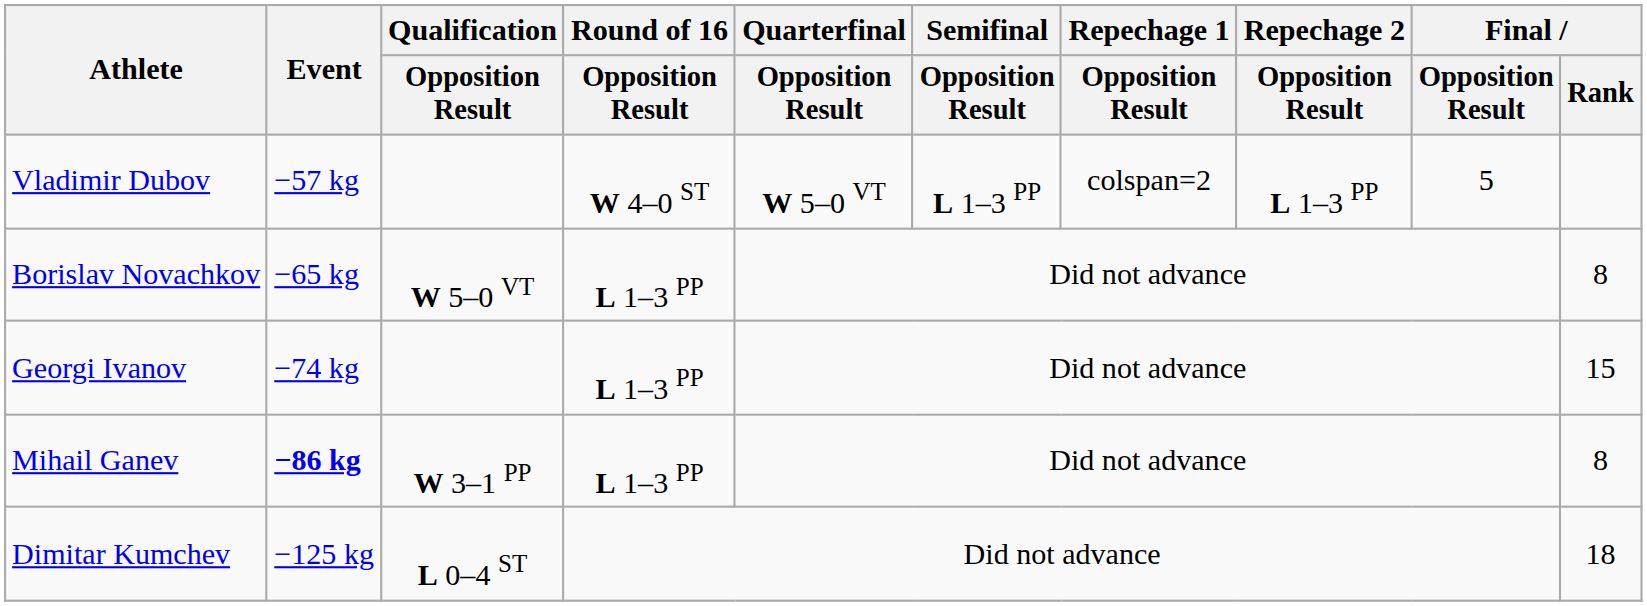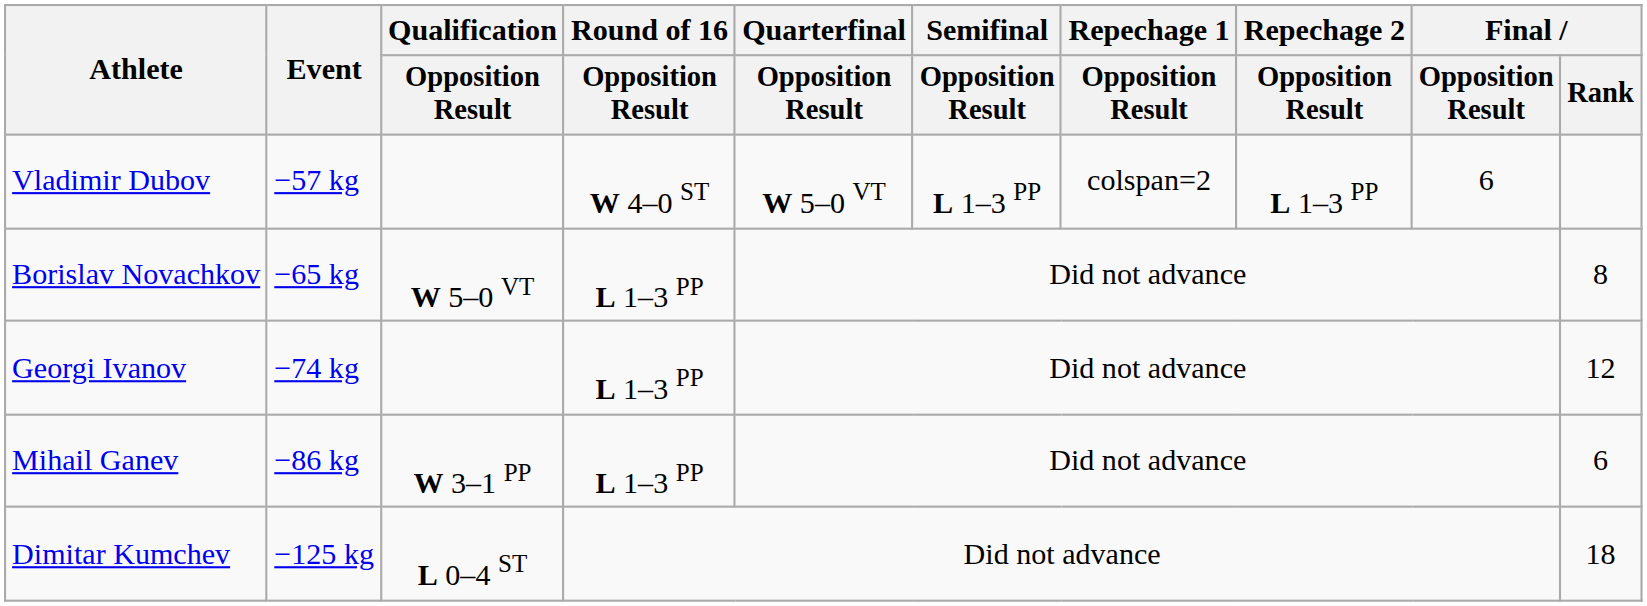(1486, 181) 5 -> (1486, 181) 6
(1600, 367) 15 -> (1600, 367) 12
(318, 460) bold -> (317, 460) normal
(1600, 460) 8 -> (1600, 460) 6
